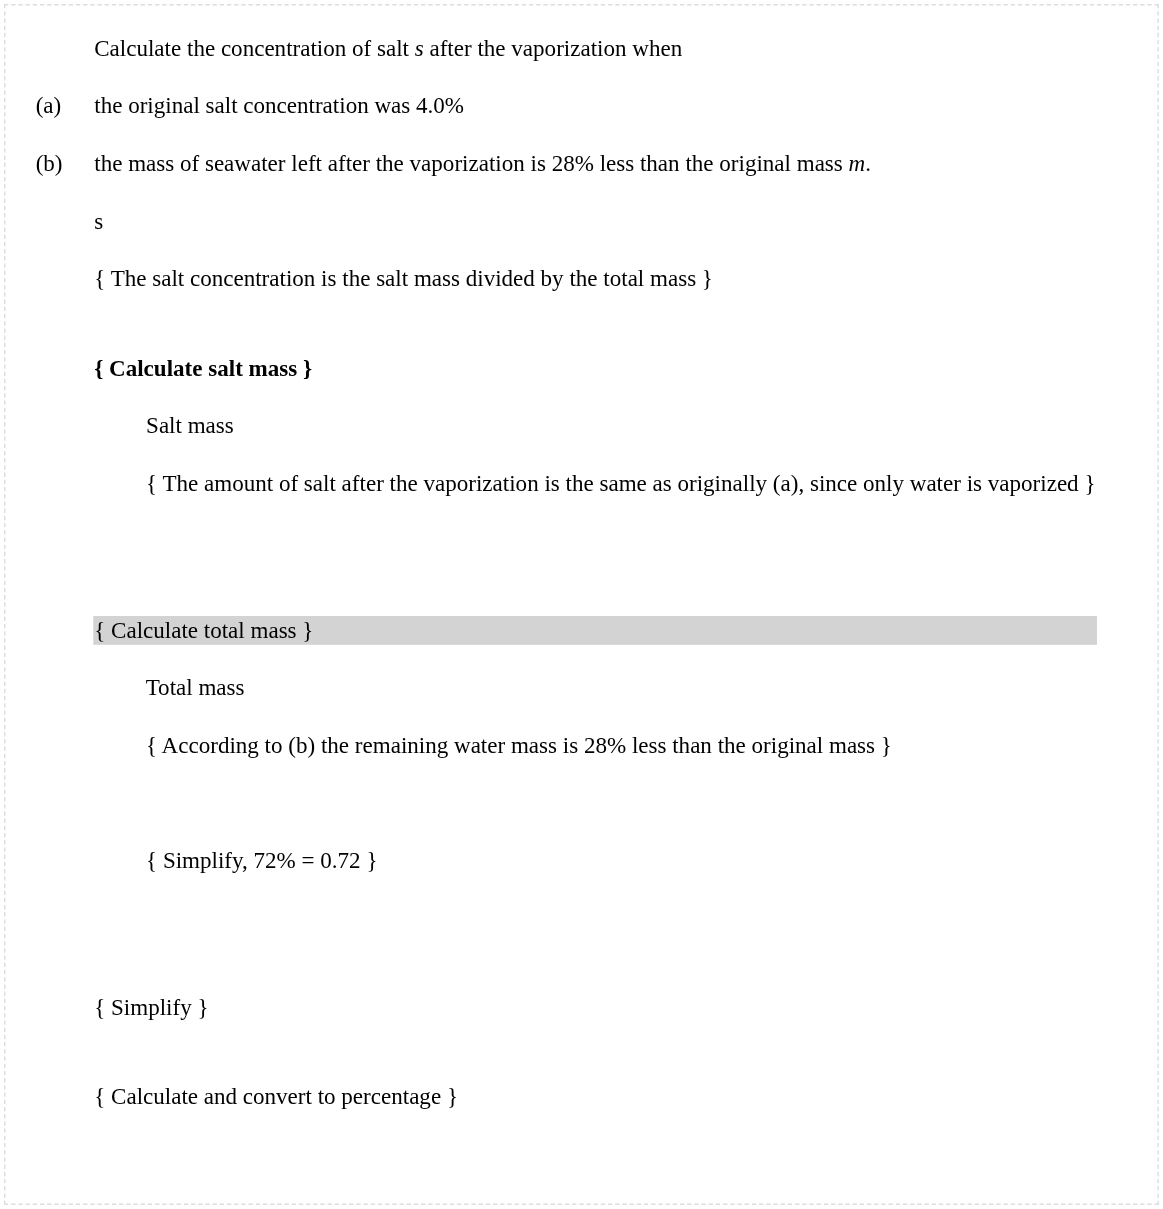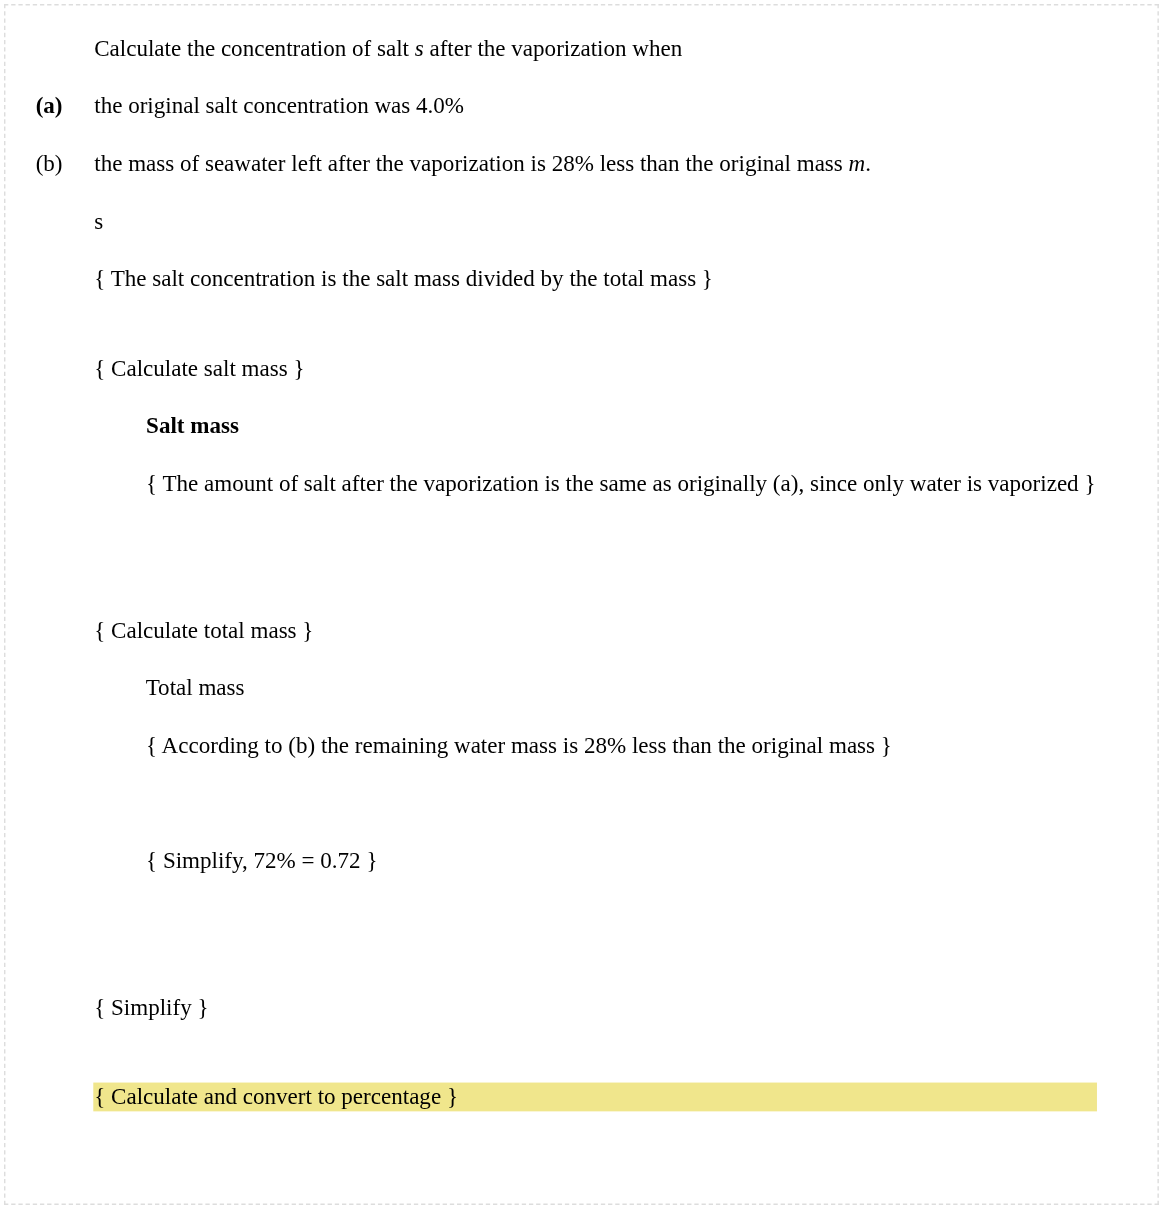(48, 106) normal -> (49, 106) bold
(203, 368) bold -> (199, 368) normal
(164, 425) normal -> (167, 425) bold
(204, 630) lightgrey background -> (204, 630) no background
(276, 1096) no background -> (276, 1096) khaki background
